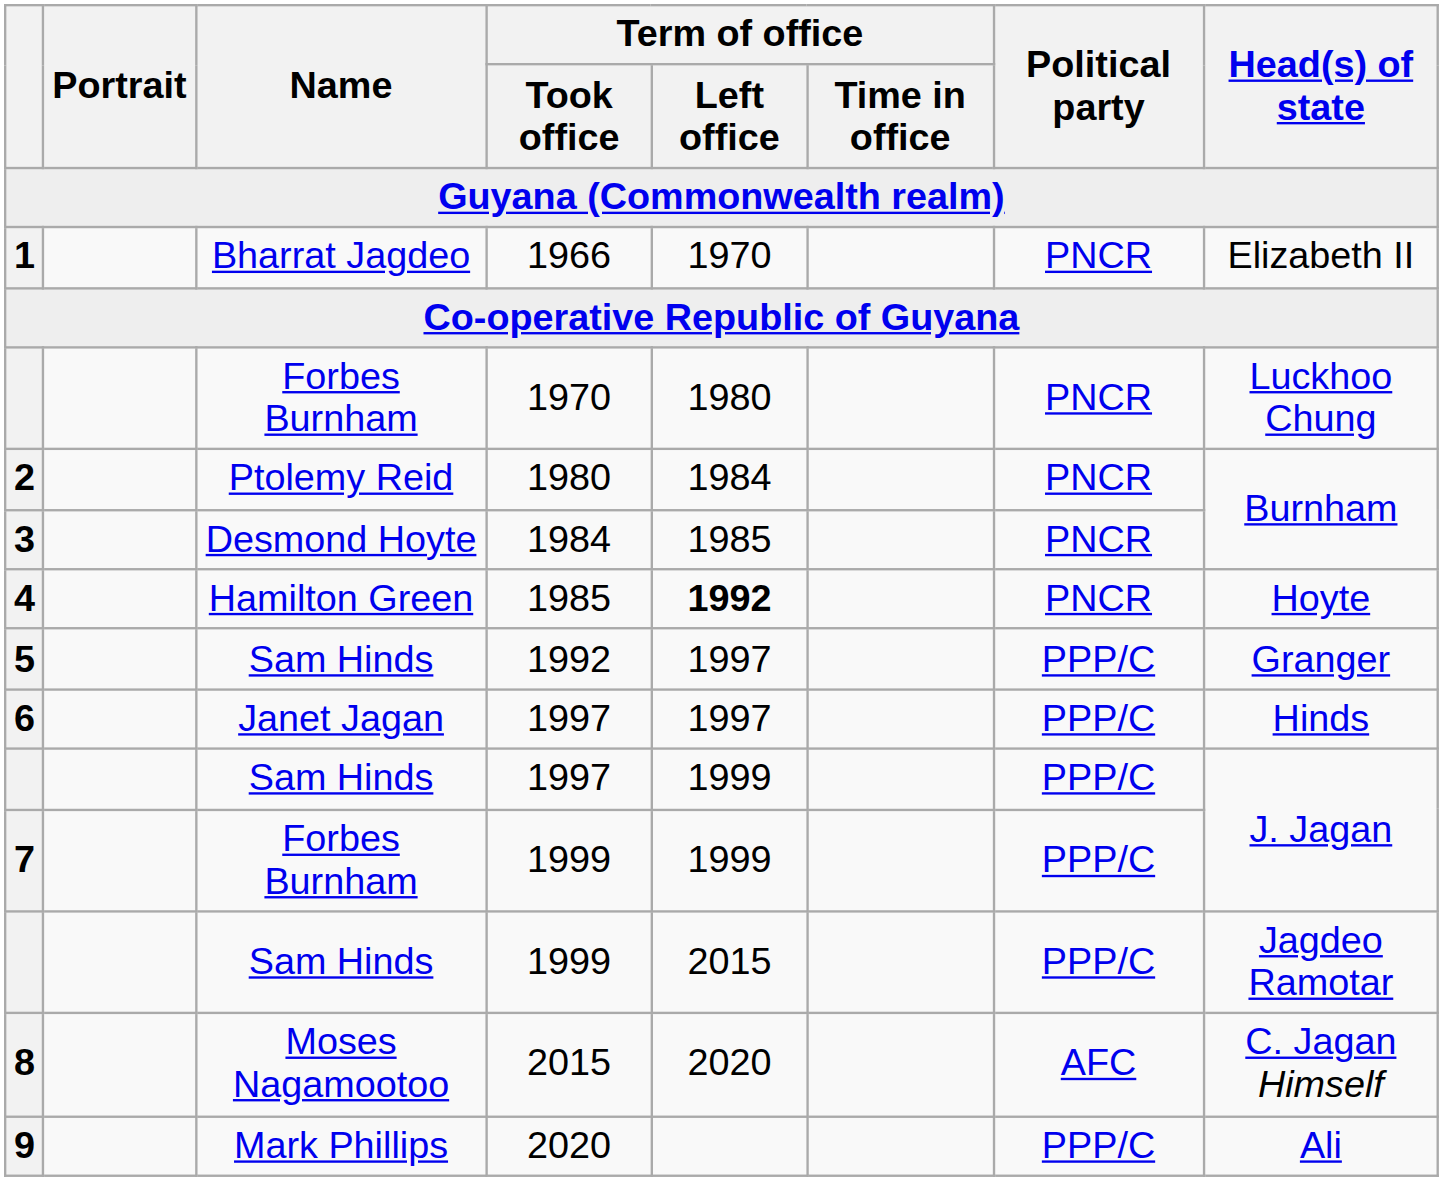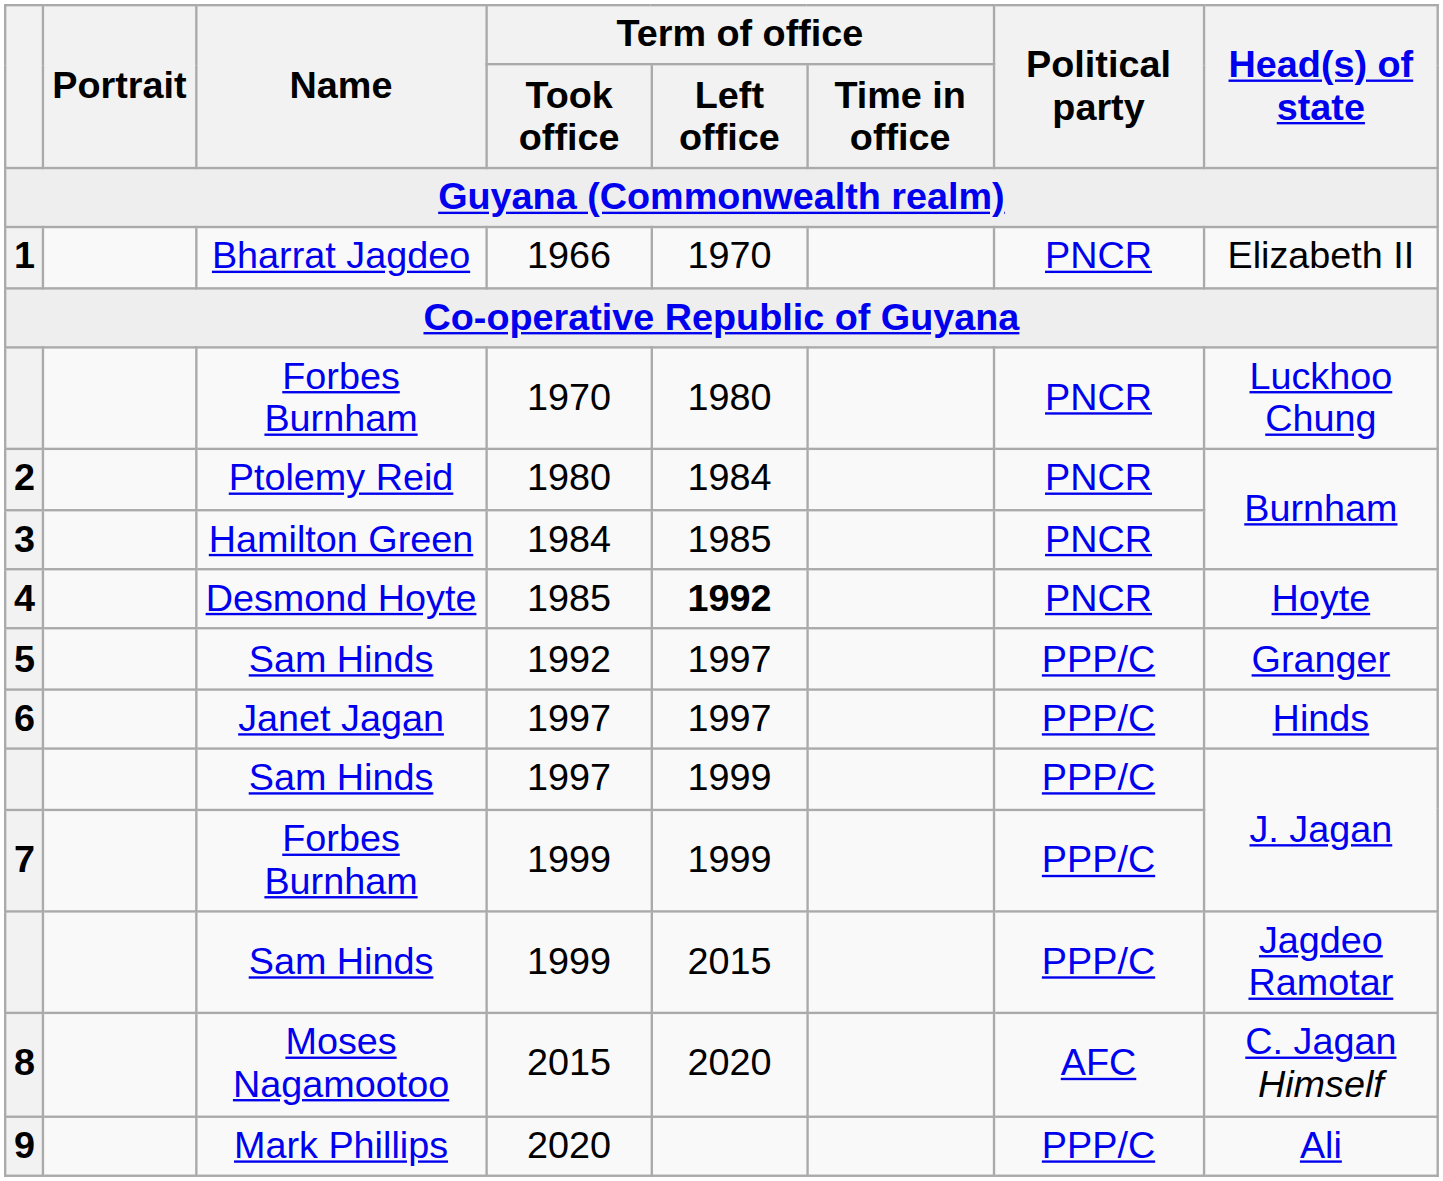(341, 538) Desmond Hoyte -> (341, 538) Hamilton Green
(341, 598) Hamilton Green -> (341, 598) Desmond Hoyte
